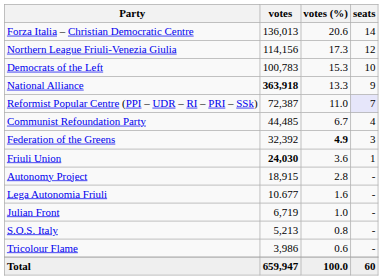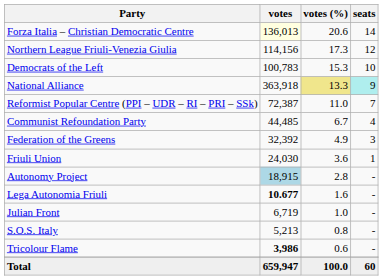(280, 31) no background -> (280, 31) lightyellow background
(280, 85) bold -> (280, 85) normal
(338, 85) no background -> (338, 85) khaki background
(373, 85) no background -> (373, 85) paleturquoise background
(373, 103) lavender background -> (373, 103) no background
(341, 140) bold -> (341, 140) normal
(283, 158) bold -> (283, 158) normal
(283, 176) no background -> (283, 176) lightblue background
(283, 194) normal -> (283, 194) bold
(286, 248) normal -> (286, 248) bold
